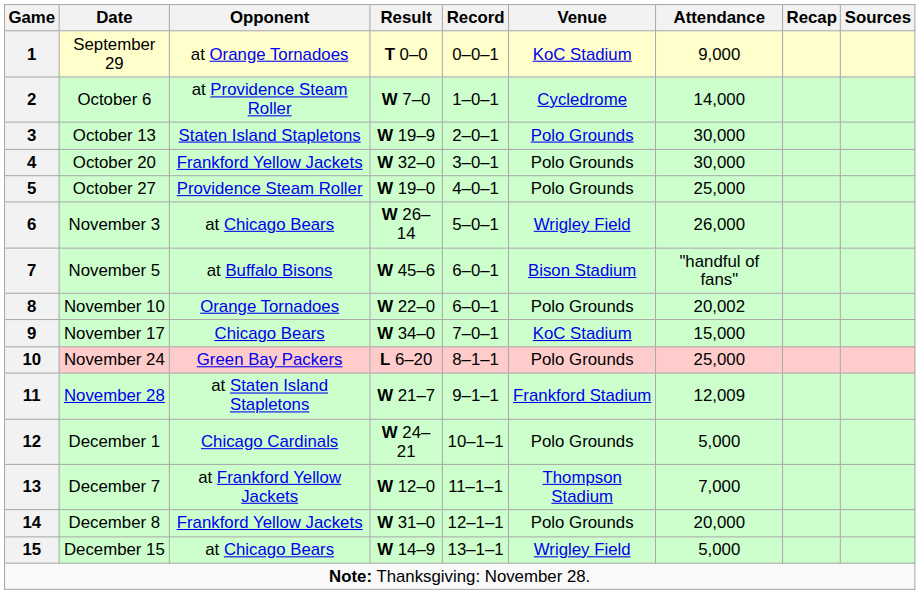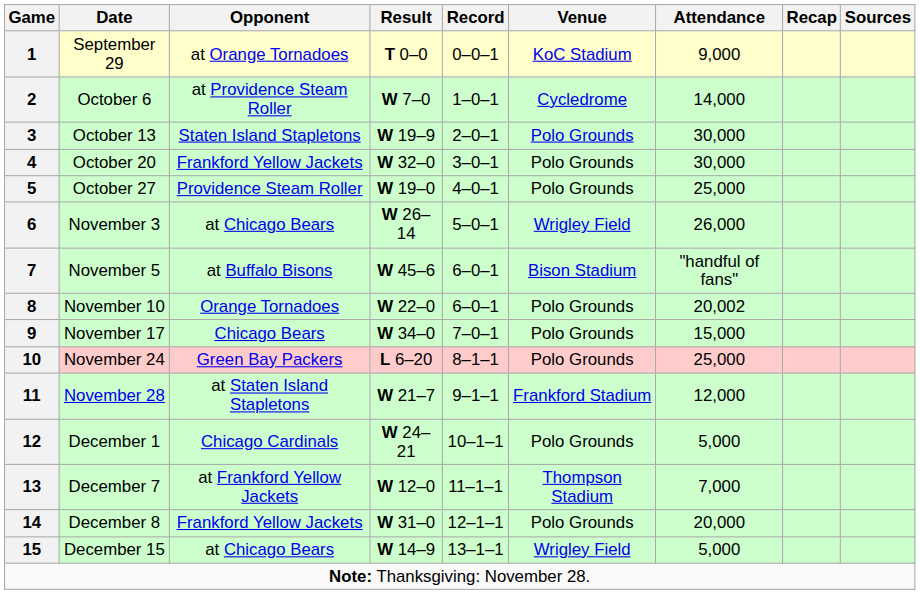(582, 333) KoC Stadium -> (582, 333) Polo Grounds
(719, 395) 12,009 -> (719, 395) 12,000
